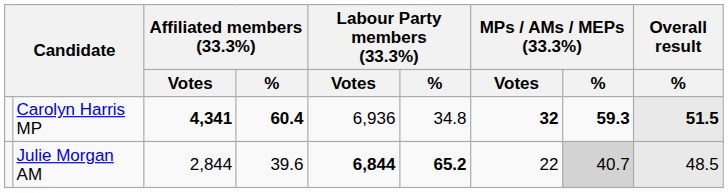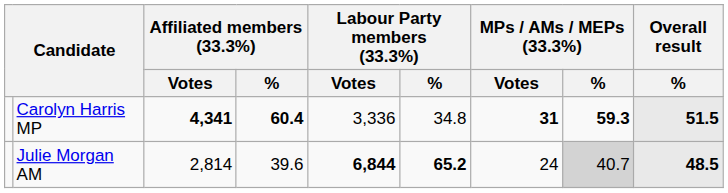(374, 119) 6,936 -> (374, 119) 3,336
(549, 119) 32 -> (549, 119) 31
(211, 165) 2,844 -> (211, 165) 2,814
(549, 165) 22 -> (549, 165) 24
(702, 165) normal -> (702, 165) bold
